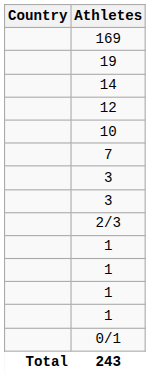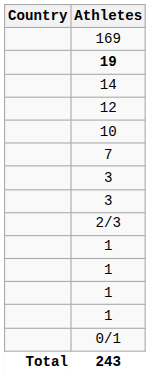(108, 62) normal -> (108, 62) bold
